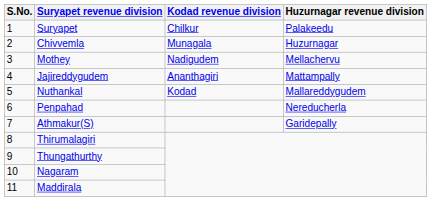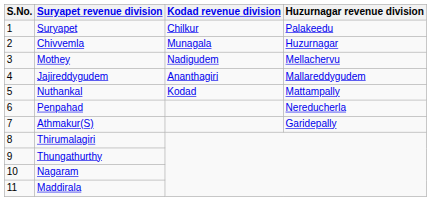(313, 76) Mattampally -> (326, 76) Mallareddygudem
(326, 92) Mallareddygudem -> (313, 92) Mattampally
